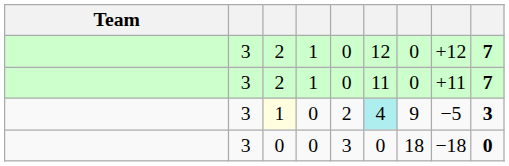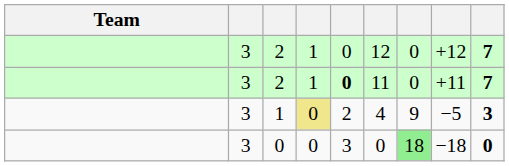(347, 82) normal -> (347, 82) bold
(279, 113) lightyellow background -> (279, 113) no background
(313, 113) no background -> (313, 113) khaki background
(380, 113) paleturquoise background -> (380, 113) no background
(414, 144) no background -> (414, 144) lightgreen background
